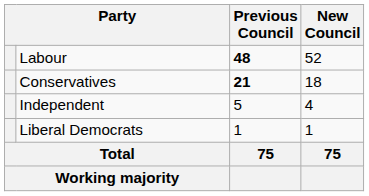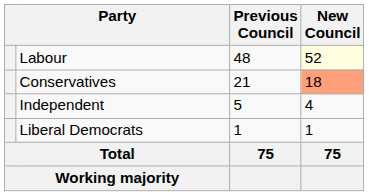(242, 57) bold -> (242, 57) normal
(313, 57) no background -> (313, 57) lightyellow background
(242, 81) bold -> (242, 81) normal
(313, 81) no background -> (313, 81) lightsalmon background
